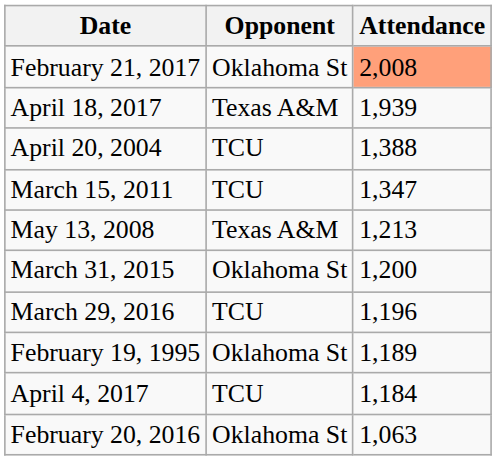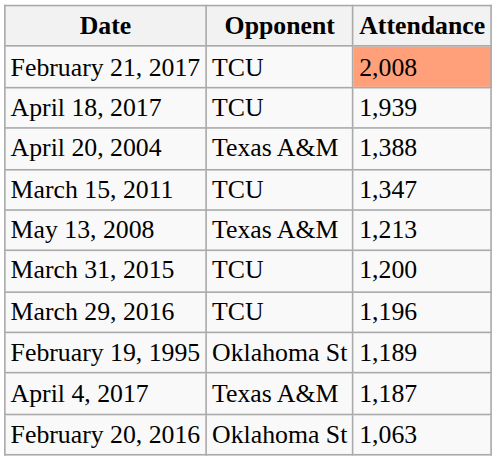(280, 66) Oklahoma St -> (238, 66) TCU
(275, 107) Texas A&M -> (238, 107) TCU
(238, 148) TCU -> (275, 148) Texas A&M
(280, 270) Oklahoma St -> (238, 270) TCU
(238, 393) TCU -> (275, 393) Texas A&M
(388, 393) 1,184 -> (388, 393) 1,187
